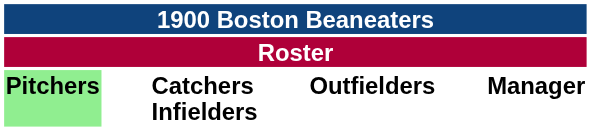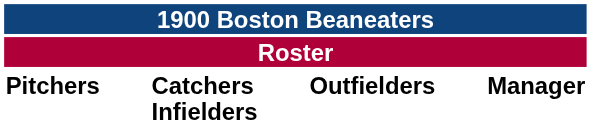(53, 85) lightgreen background -> (53, 85) no background
